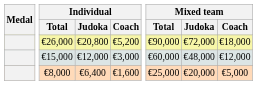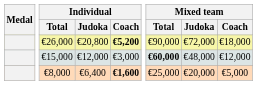(126, 42) normal -> (126, 42) bold
(164, 57) normal -> (164, 57) bold
(126, 73) normal -> (126, 73) bold
